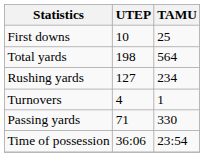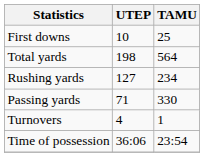rows swapped: (44, 120) <-> (35, 99)
